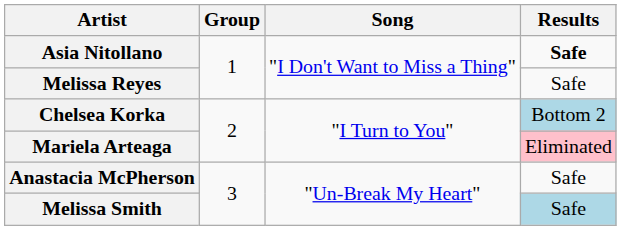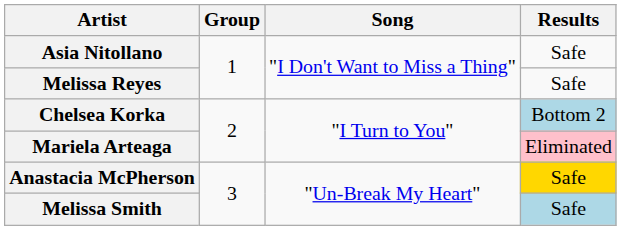(568, 51) bold -> (568, 51) normal
(568, 177) no background -> (568, 177) gold background
